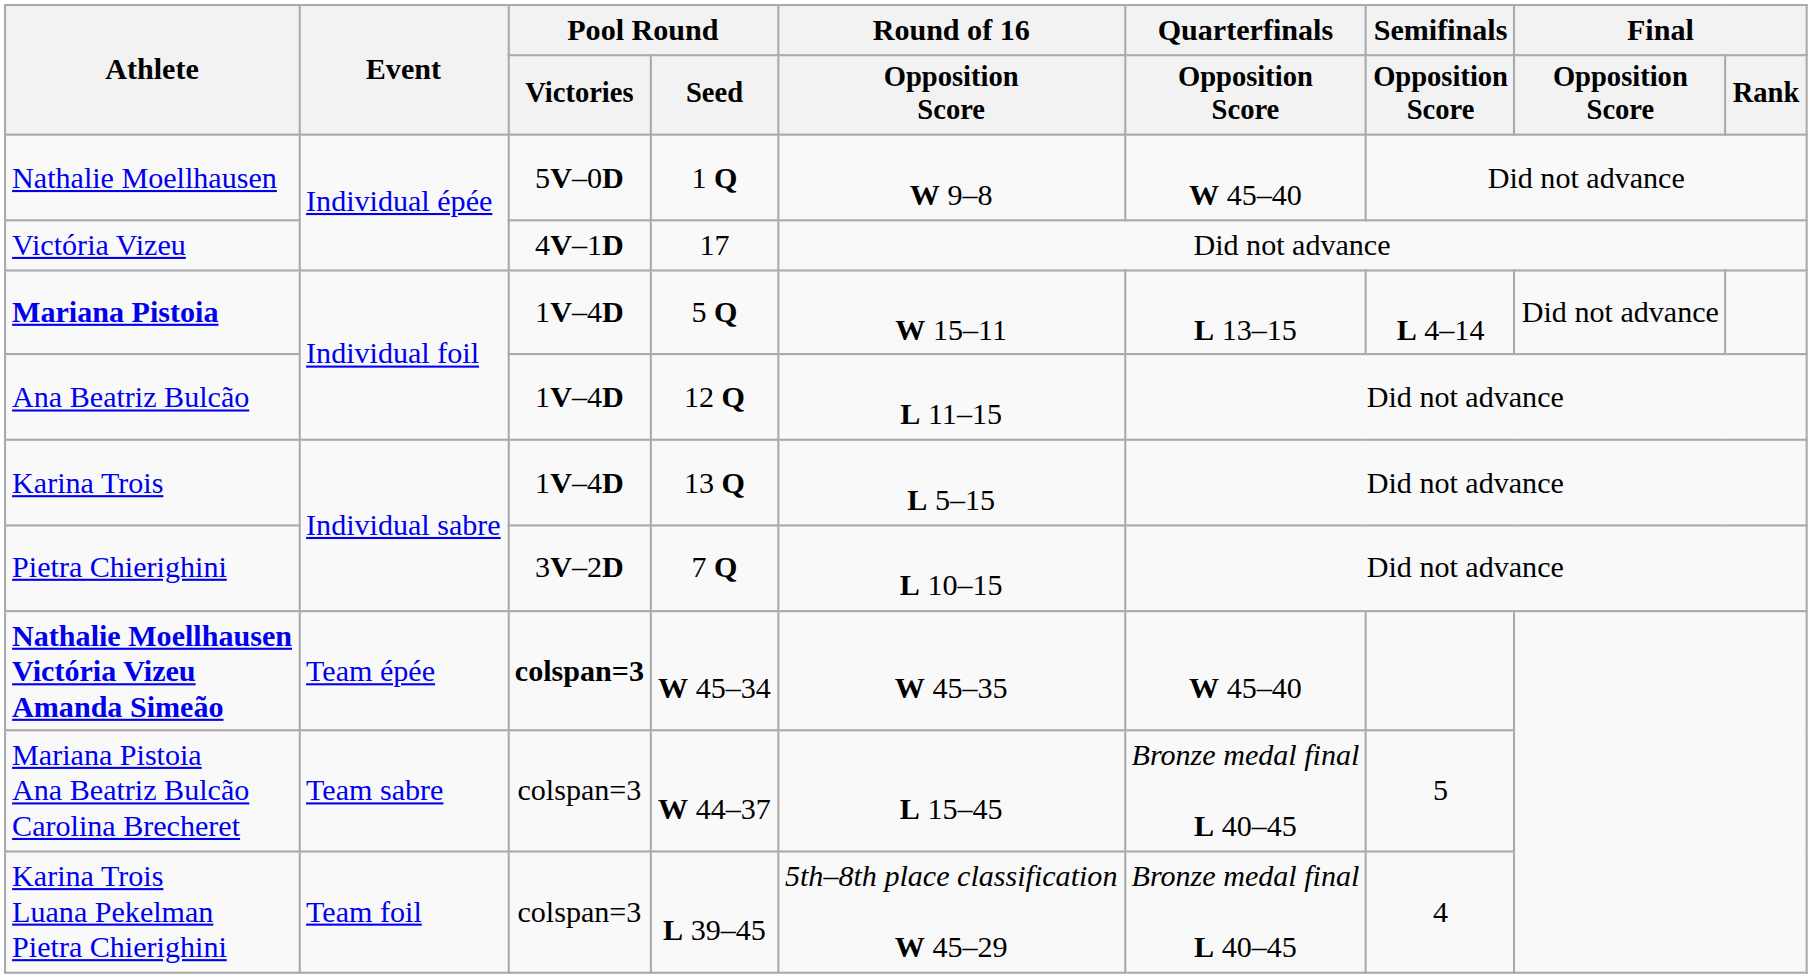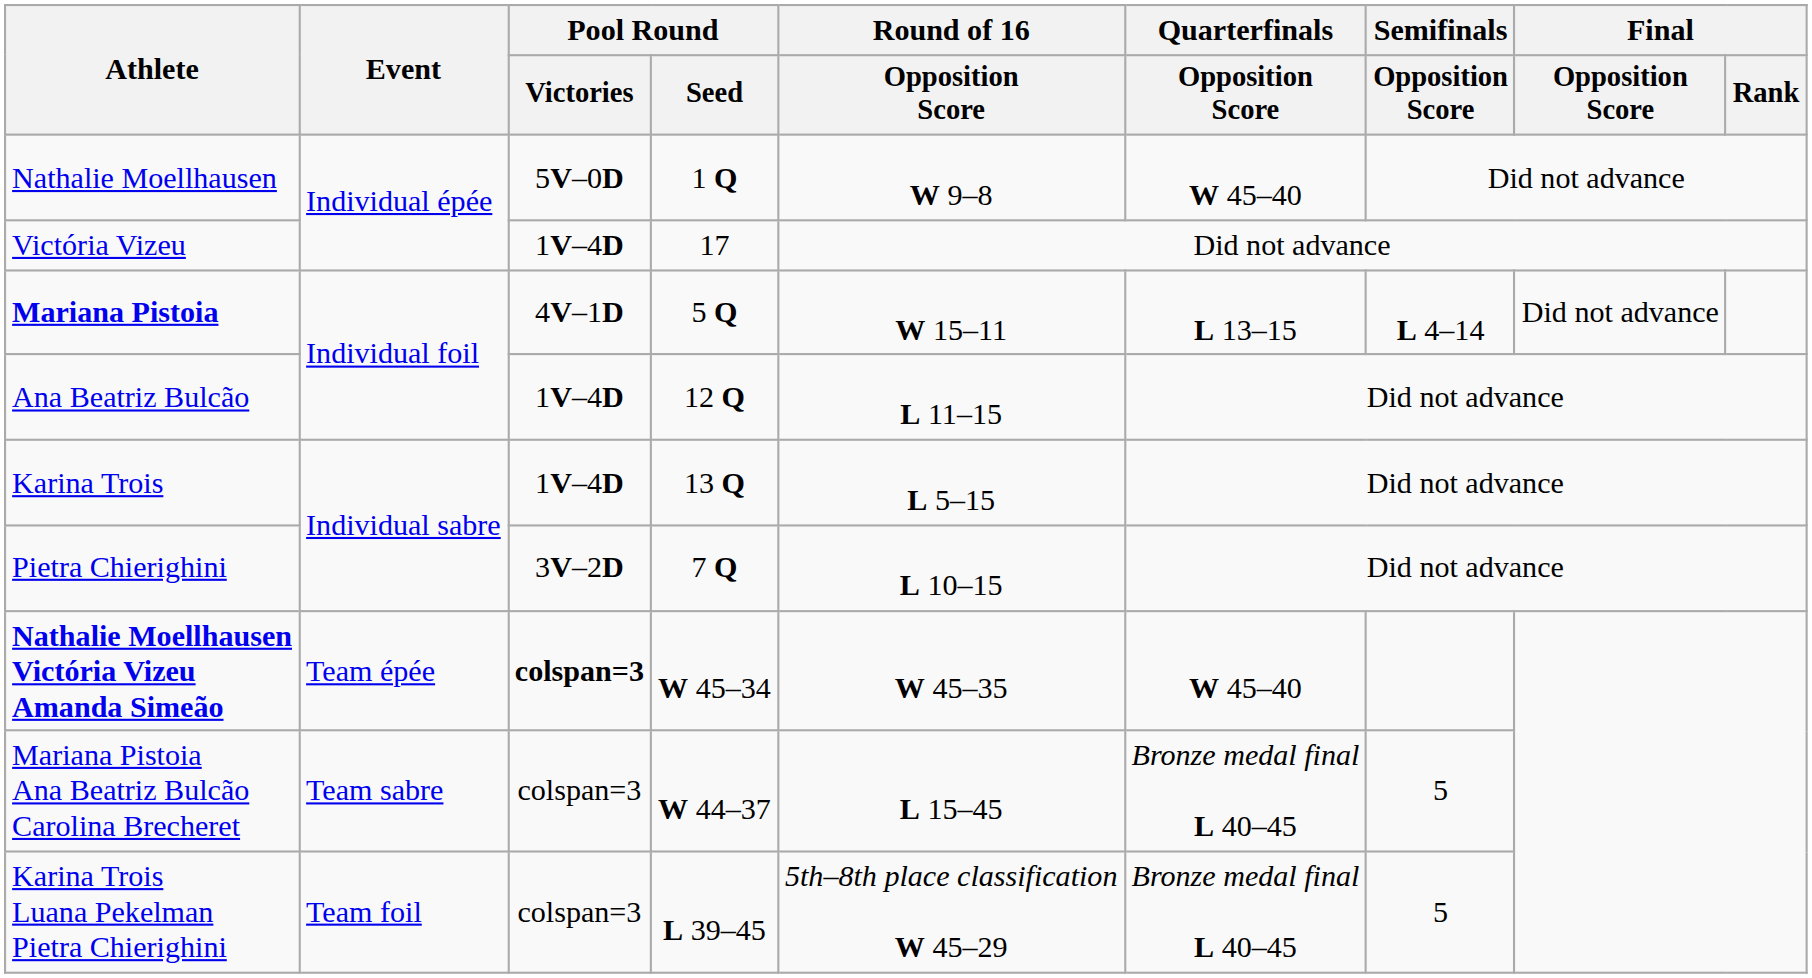(579, 244) 4V–1D -> (579, 244) 1V–4D
(579, 312) 1V–4D -> (579, 312) 4V–1D
(1441, 912) 4 -> (1441, 912) 5
